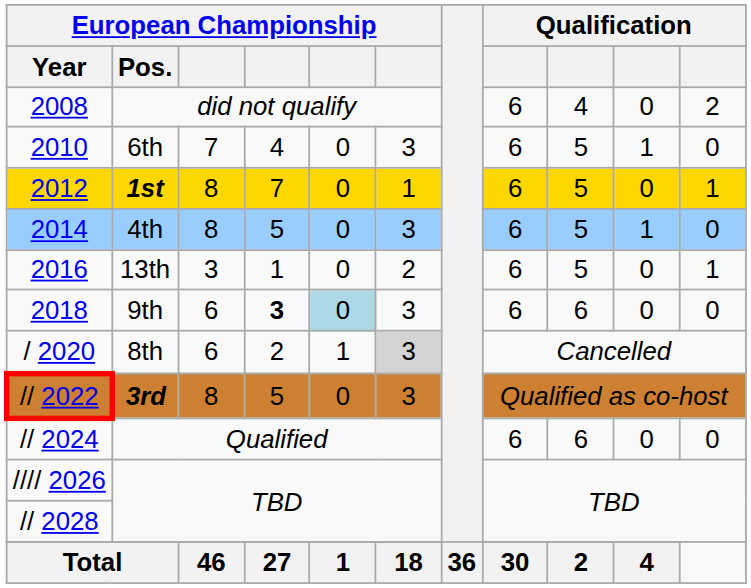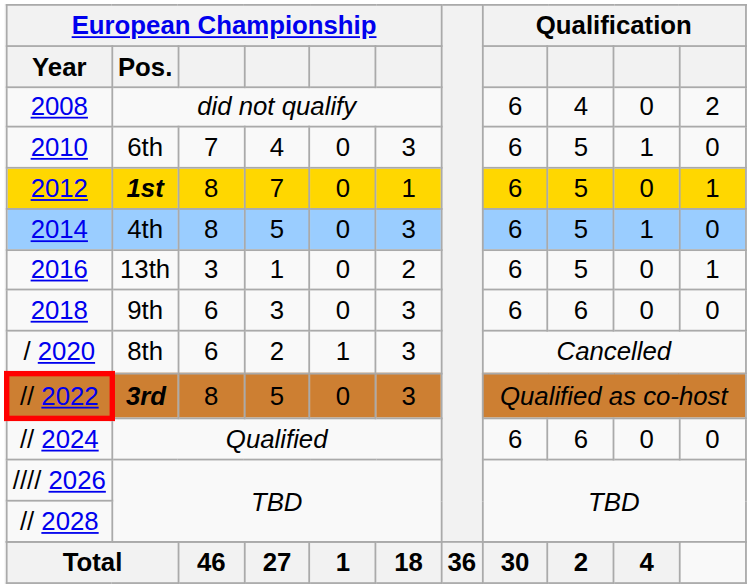(277, 311) bold -> (277, 311) normal
(343, 311) lightblue background -> (343, 311) no background
(409, 352) lightgrey background -> (409, 352) no background
